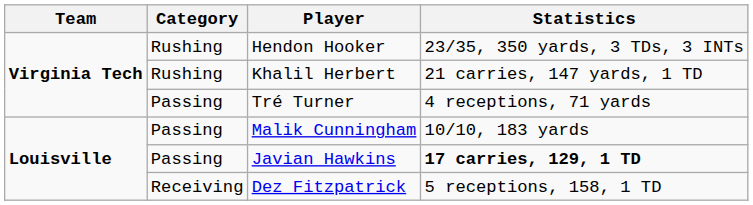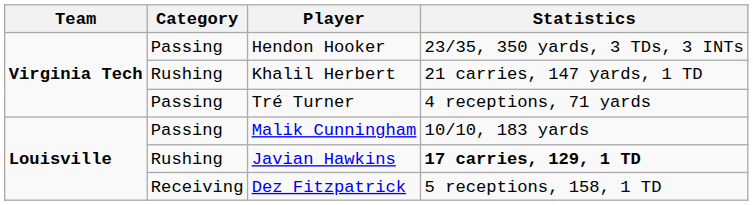(187, 47) Rushing -> (187, 47) Passing
(187, 159) Passing -> (187, 159) Rushing
